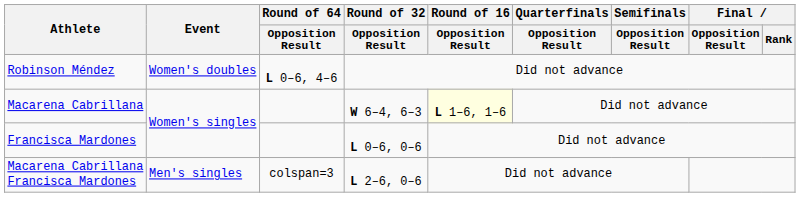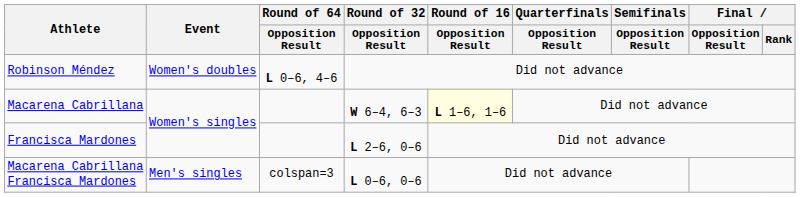(386, 147) L 0–6, 0–6 -> (386, 147) L 2–6, 0–6
(386, 182) L 2–6, 0–6 -> (386, 182) L 0–6, 0–6
